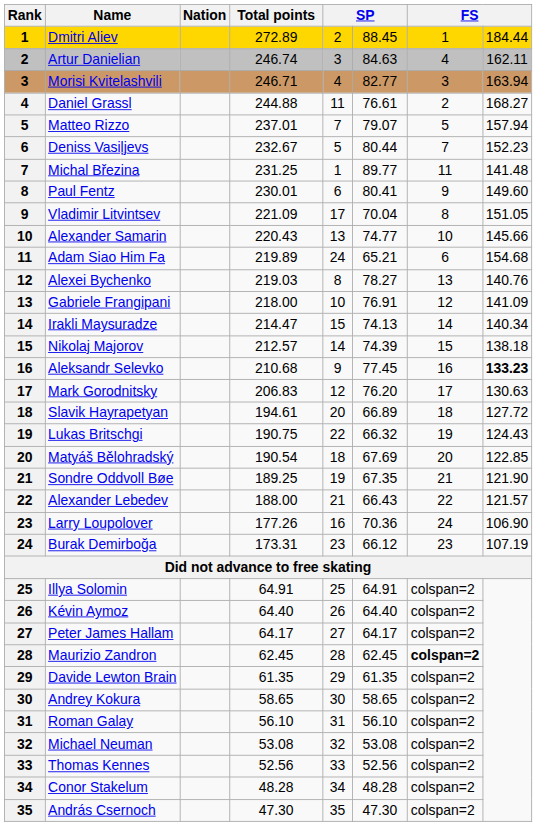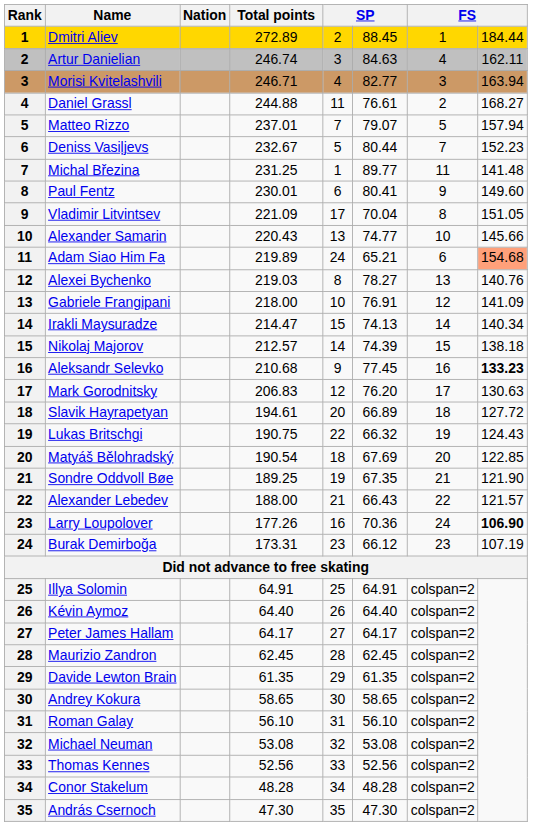(507, 258) no background -> (502, 258) lightsalmon background
(507, 523) normal -> (502, 523) bold
(445, 655) bold -> (443, 655) normal
